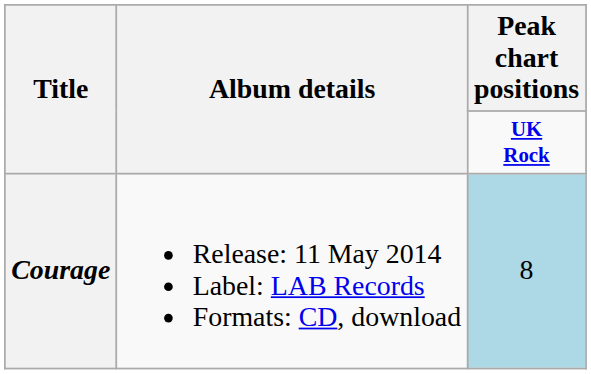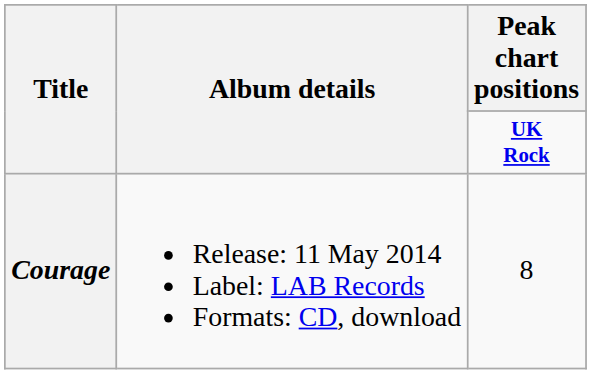(527, 270) lightblue background -> (527, 270) no background
